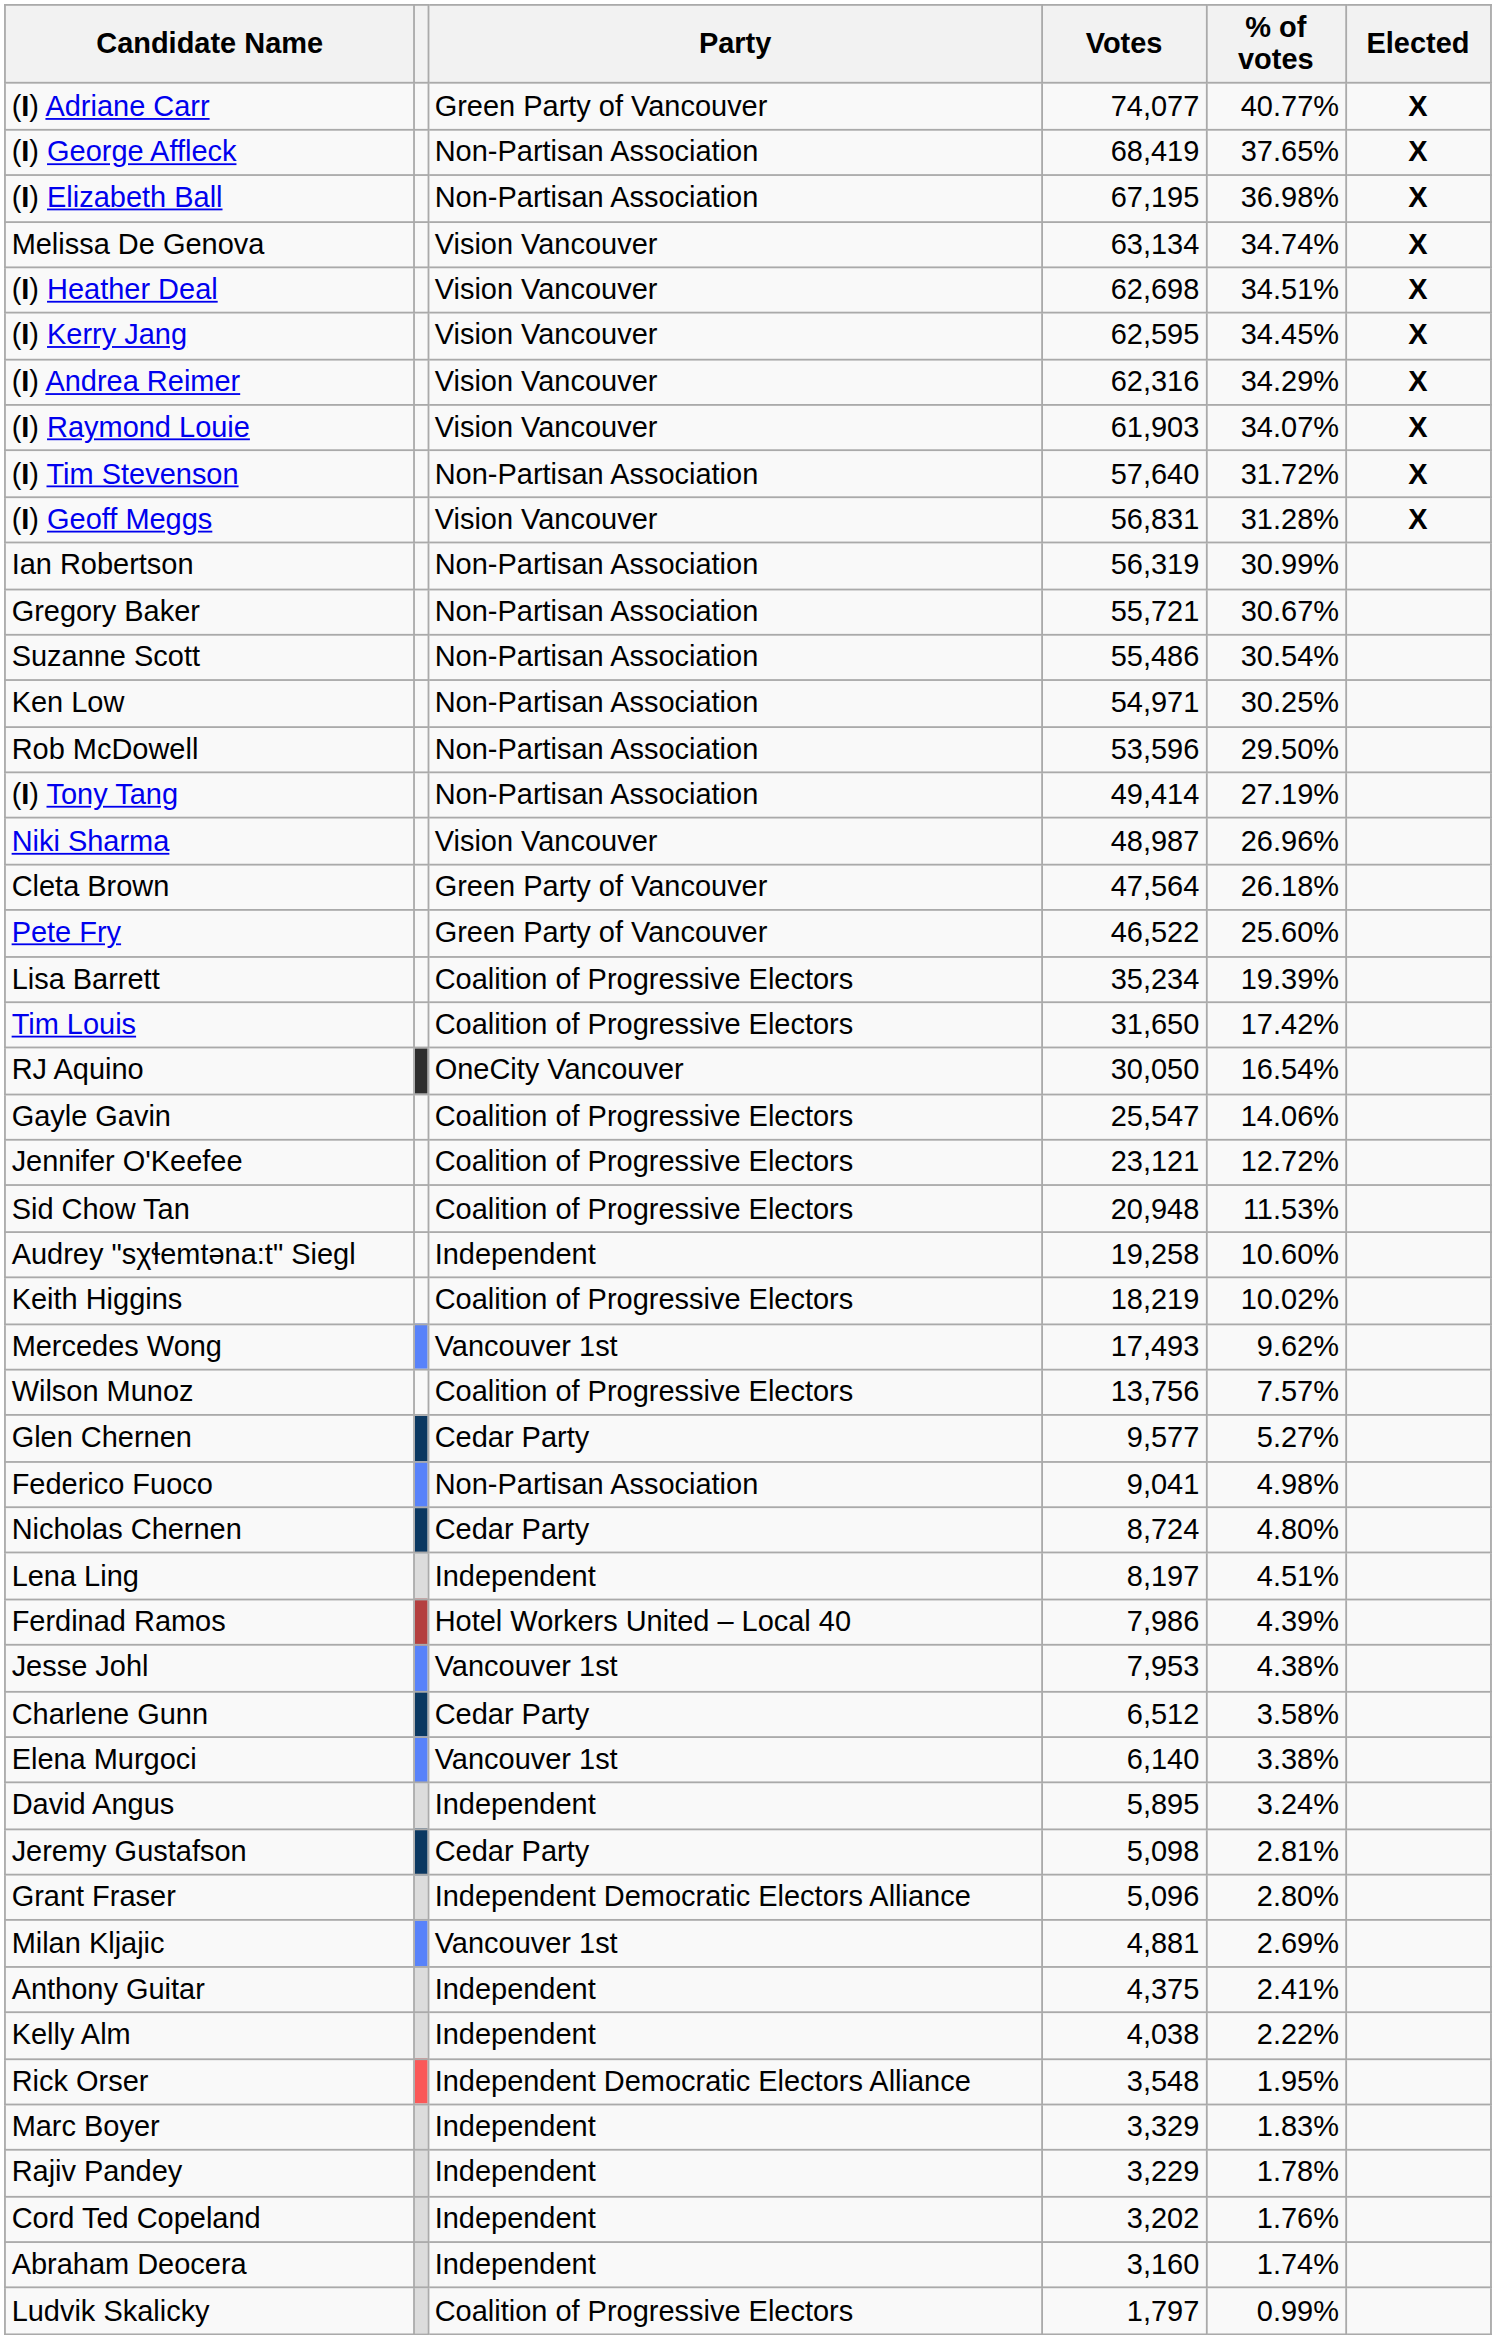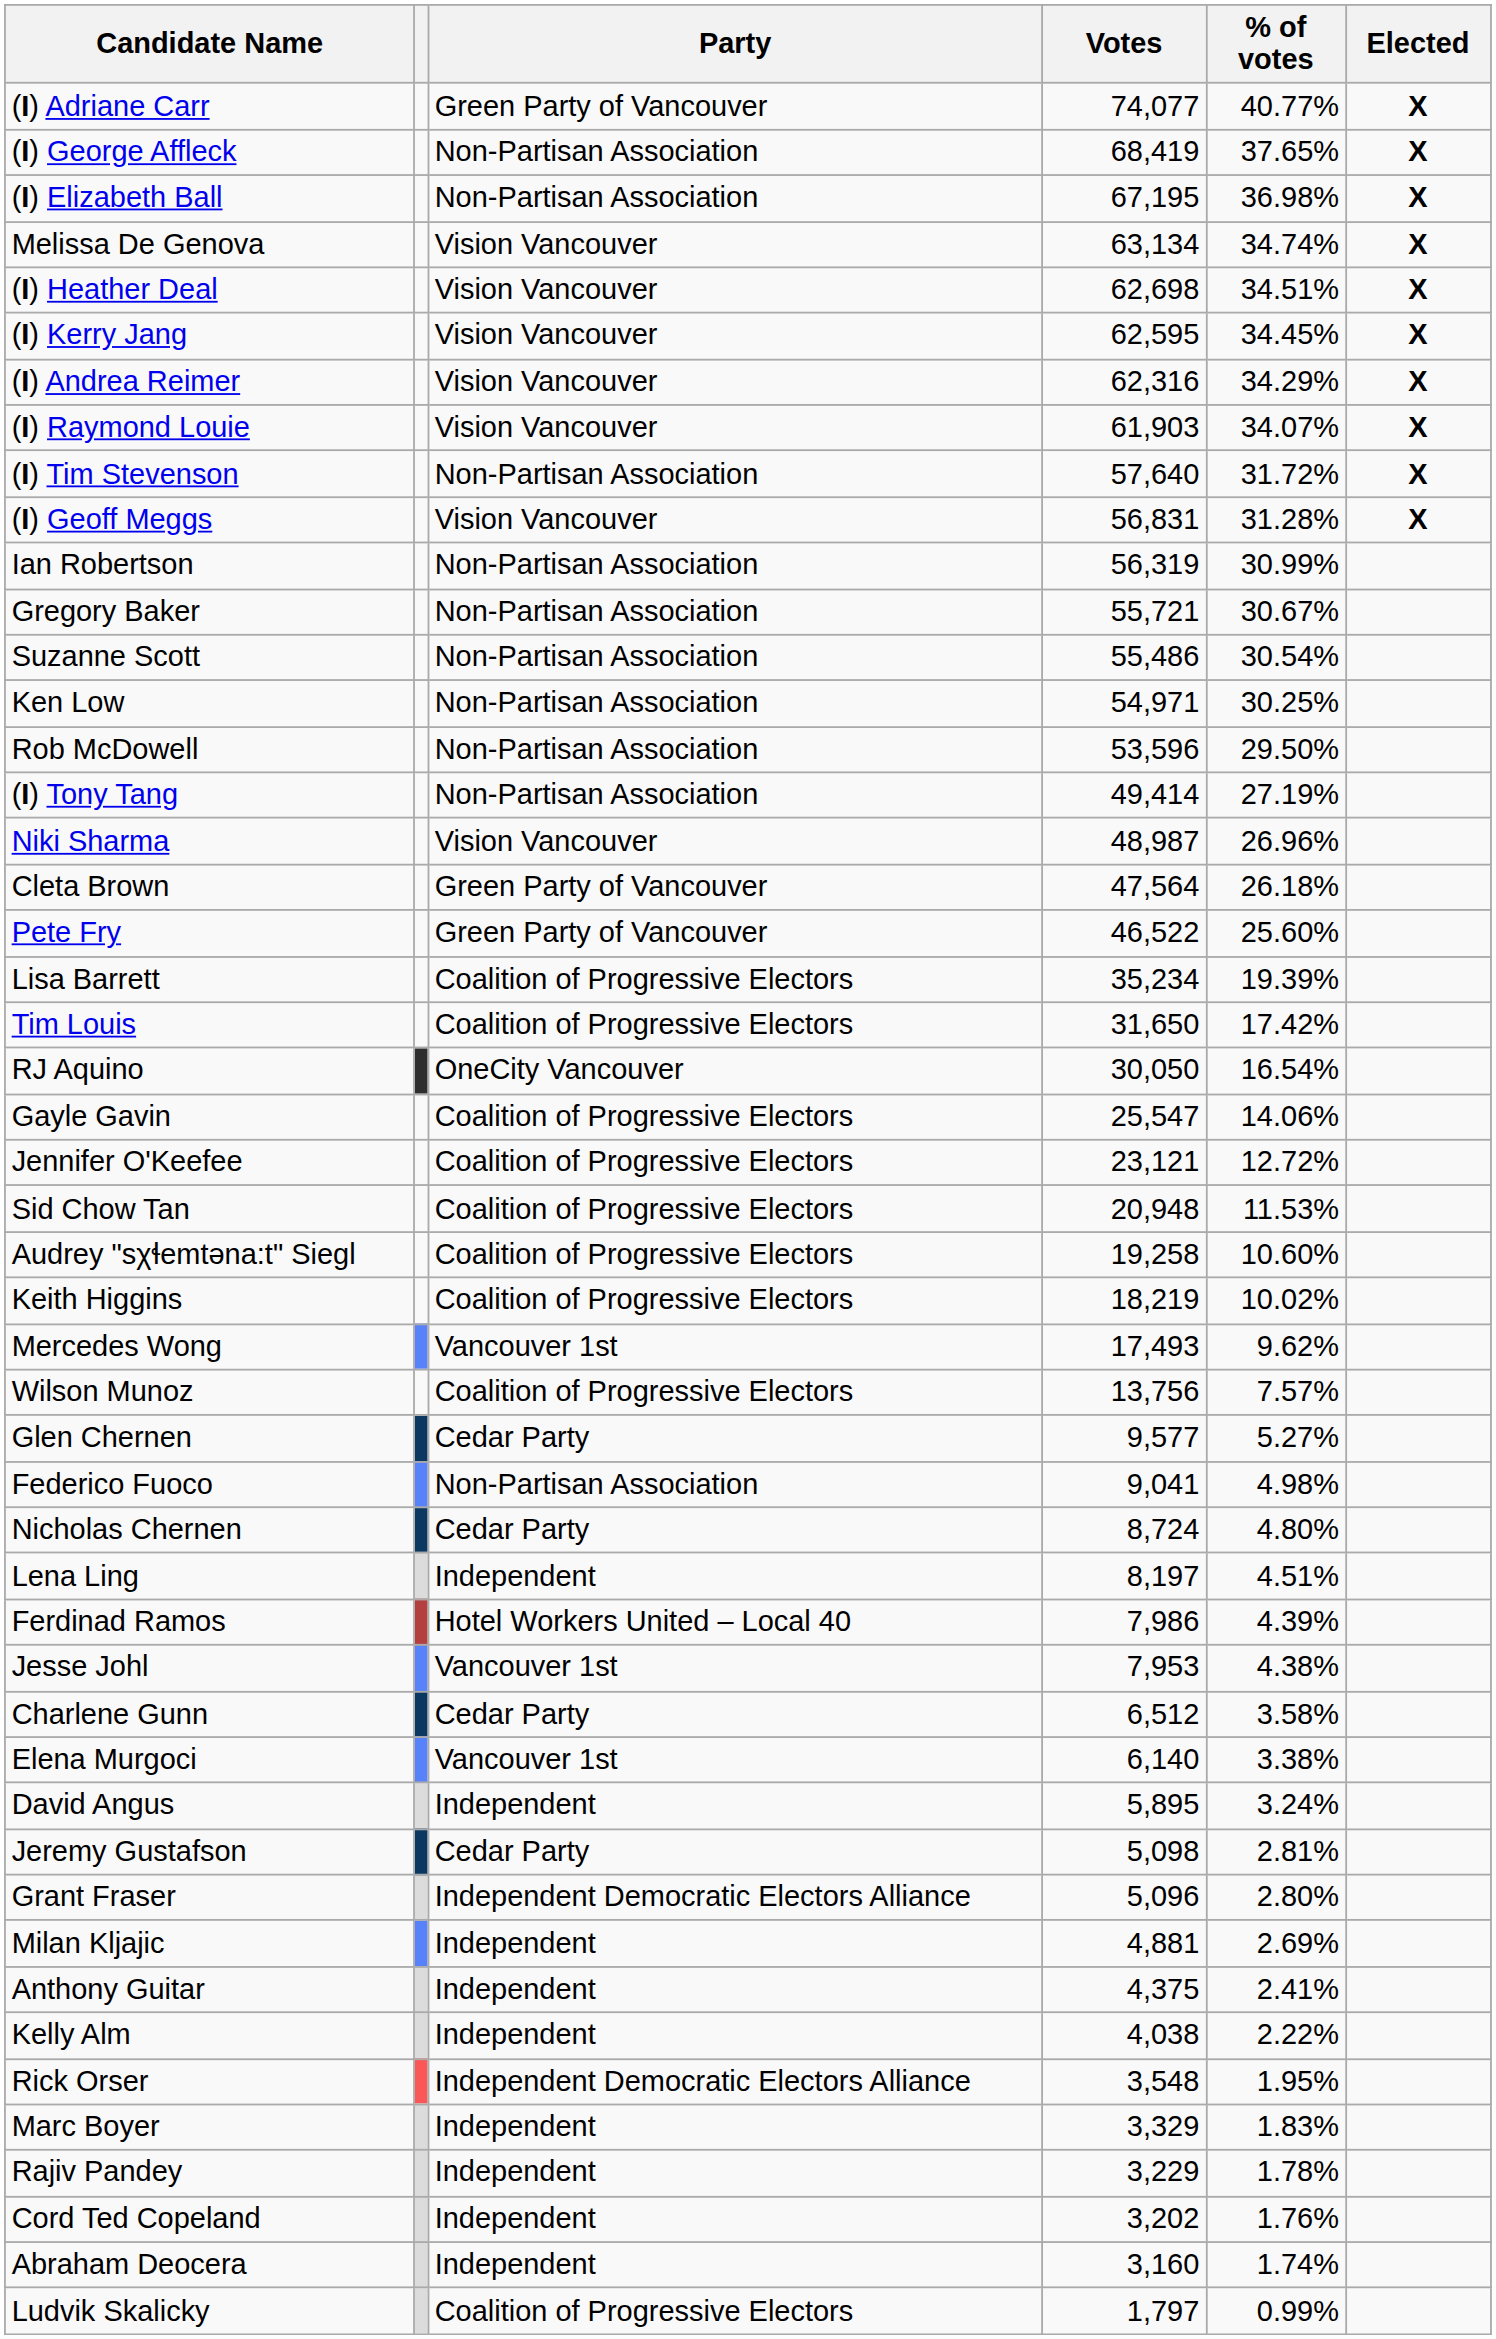(515, 1254) Independent -> (644, 1254) Coalition of Progressive Electors
(526, 1943) Vancouver 1st -> (515, 1943) Independent
